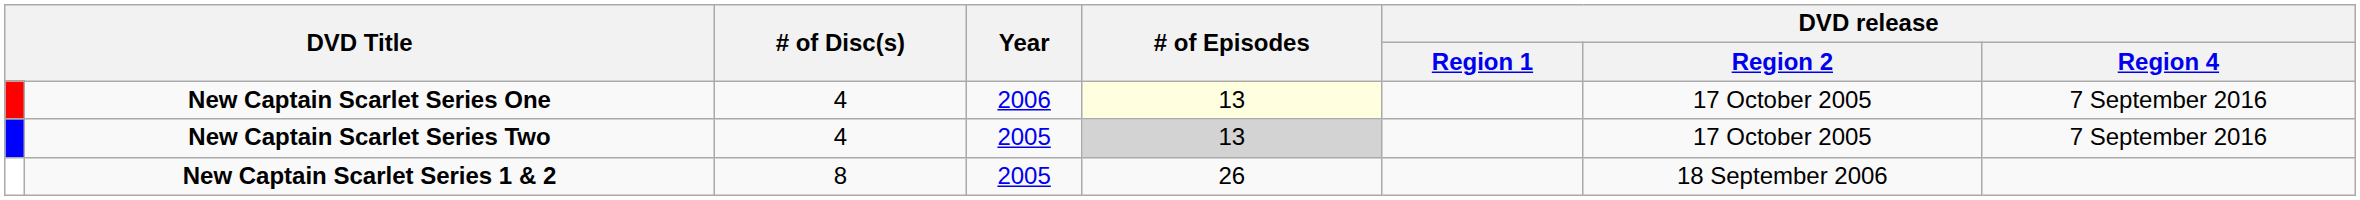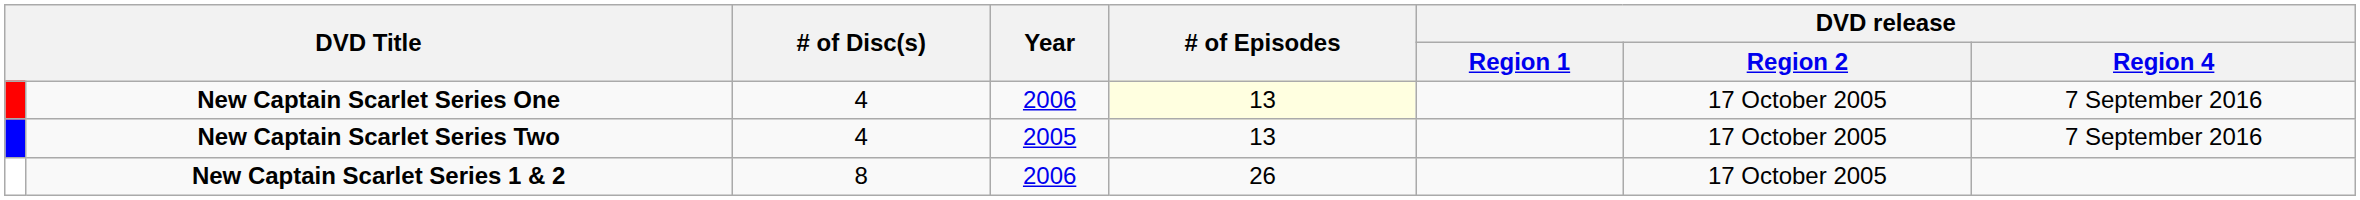(1232, 137) lightgrey background -> (1263, 137) no background
(1024, 175) 2005 -> (1050, 175) 2006
(1782, 175) 18 September 2006 -> (1797, 175) 17 October 2005
